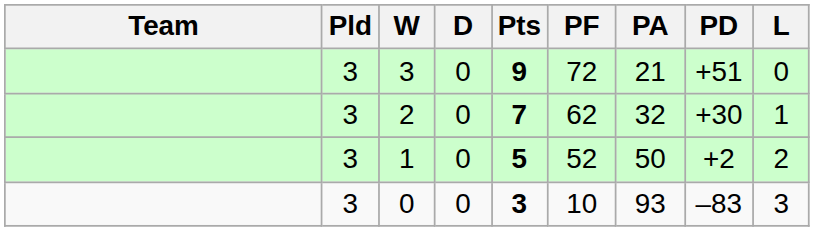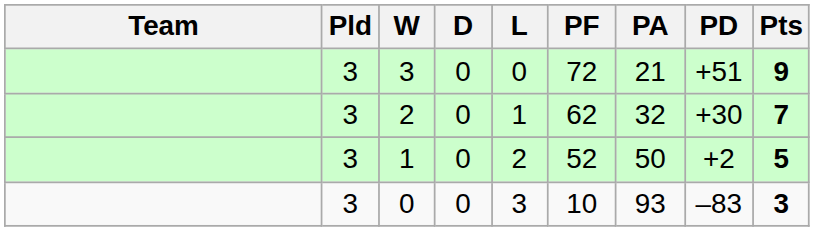columns swapped: (781, 26) <-> (519, 26)
